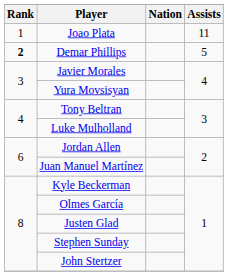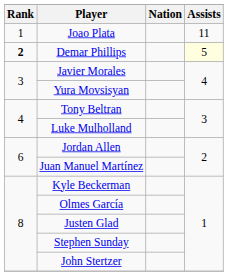(204, 52) no background -> (204, 52) lightyellow background
